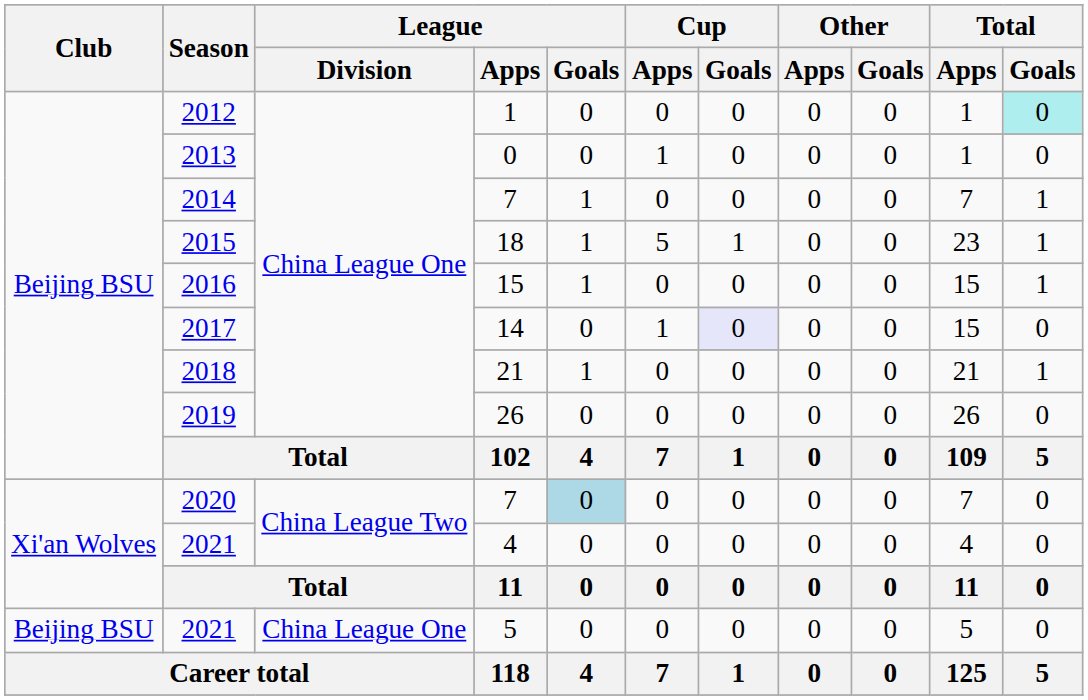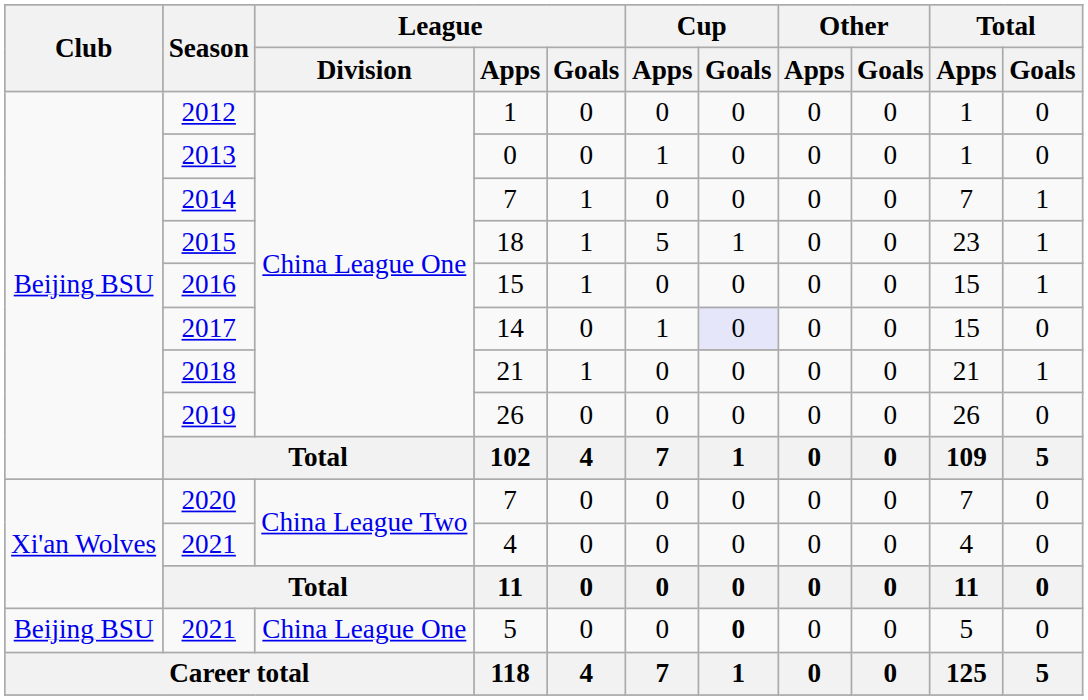(1042, 112) paleturquoise background -> (1042, 112) no background
(586, 500) lightblue background -> (586, 500) no background
(738, 629) normal -> (738, 629) bold
